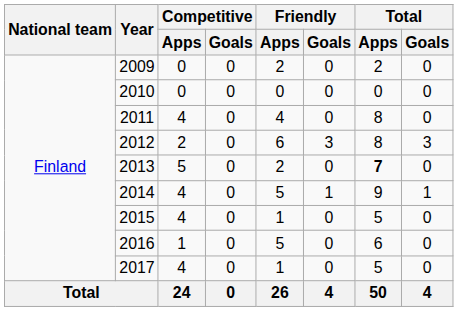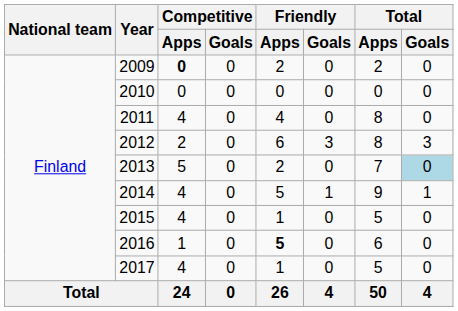(182, 67) normal -> (182, 67) bold
(378, 167) bold -> (378, 167) normal
(427, 167) no background -> (427, 167) lightblue background
(280, 243) normal -> (280, 243) bold
